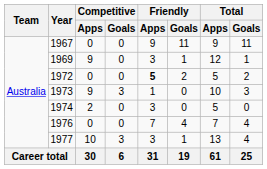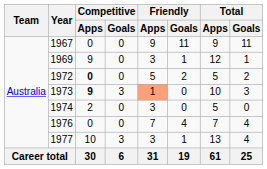(90, 76) normal -> (90, 76) bold
(153, 76) bold -> (153, 76) normal
(90, 92) normal -> (90, 92) bold
(153, 92) no background -> (153, 92) lightsalmon background
